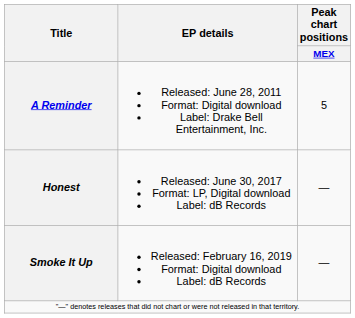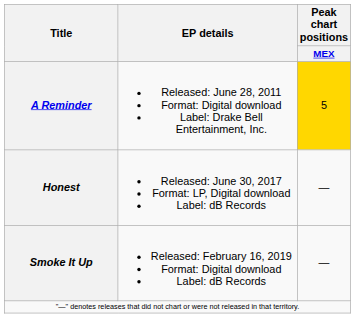(324, 105) no background -> (324, 105) gold background
